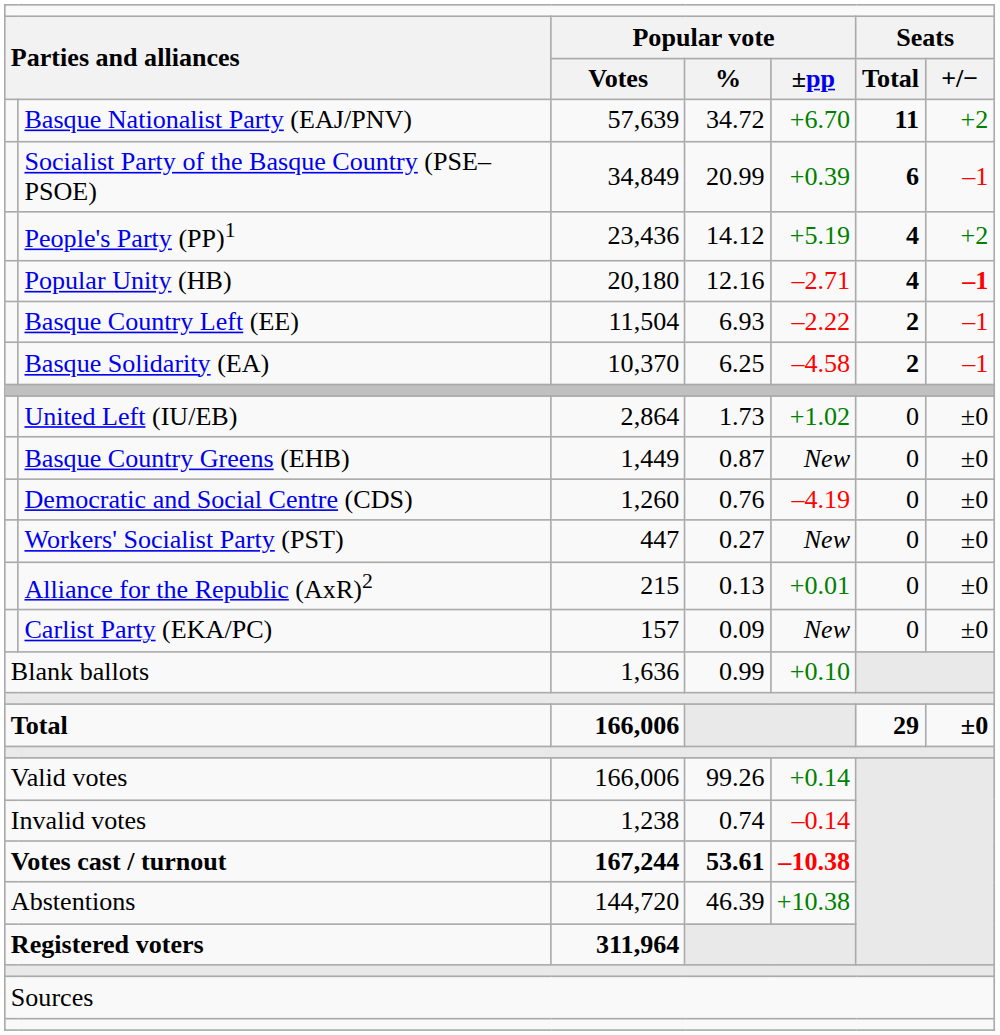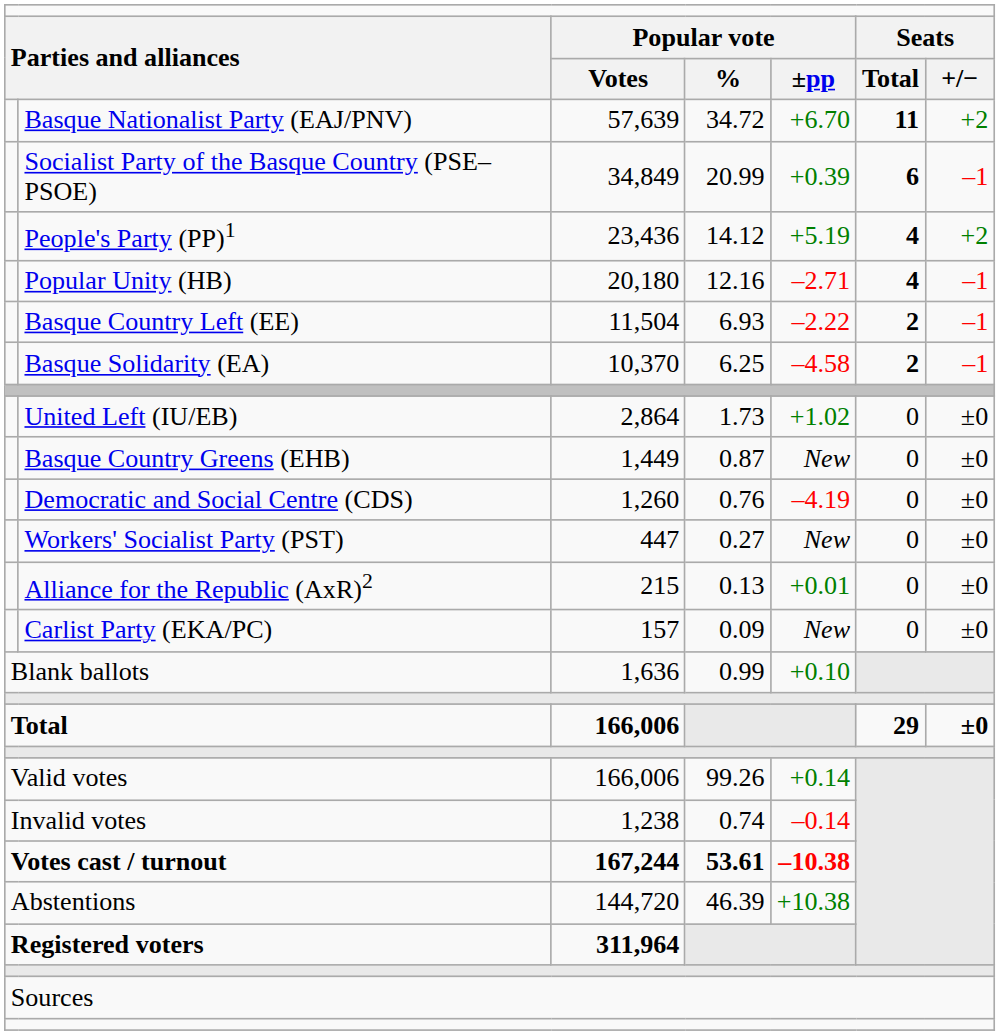(975, 280) bold -> (975, 280) normal
